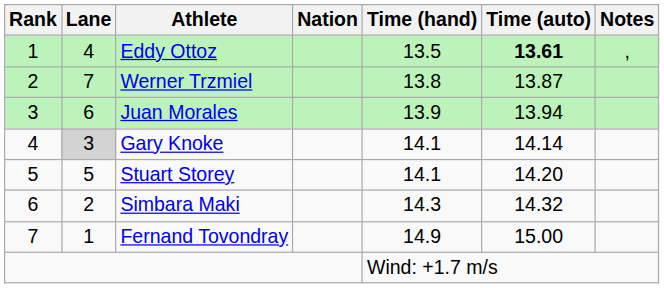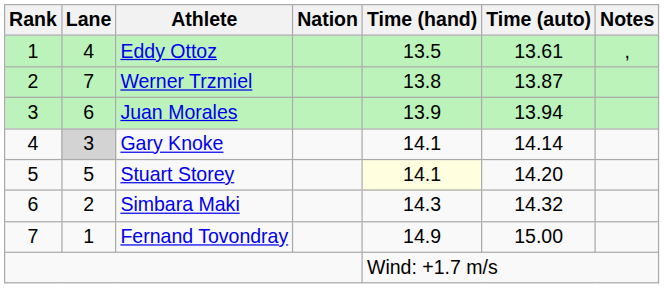(539, 50) bold -> (539, 50) normal
(422, 174) no background -> (422, 174) lightyellow background
